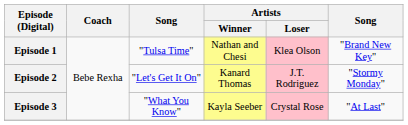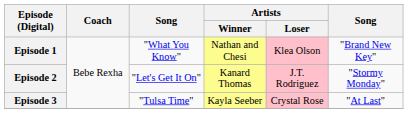(166, 50) "Tulsa Time" -> (166, 50) "What You Know"
(166, 106) "What You Know" -> (166, 100) "Tulsa Time"
